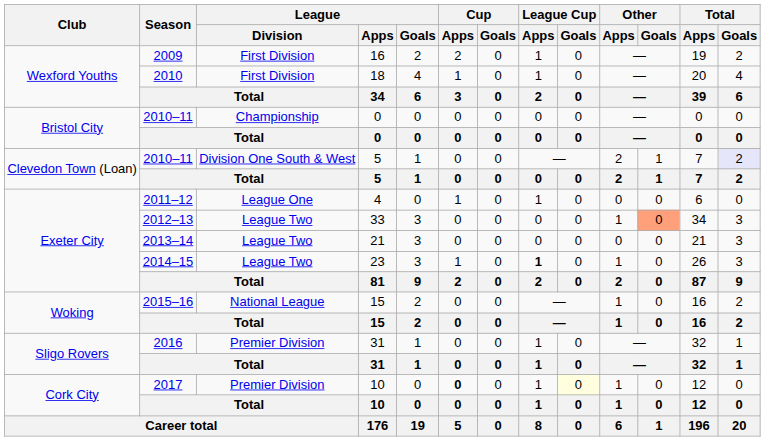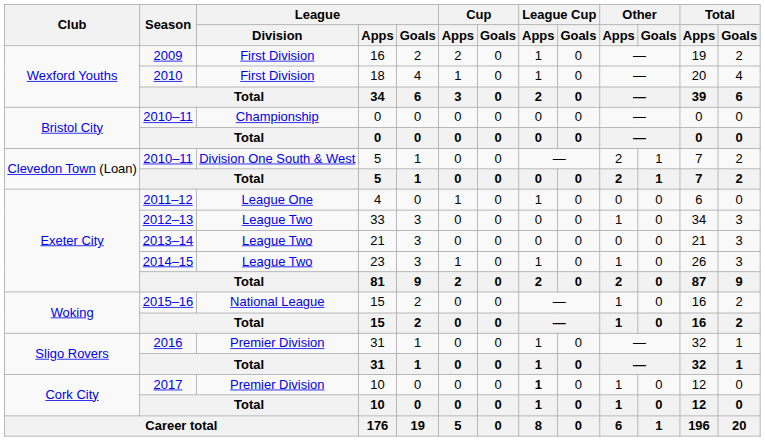(739, 158) lavender background -> (739, 158) no background
(659, 220) lightsalmon background -> (659, 220) no background
(538, 261) bold -> (538, 261) normal
(458, 384) bold -> (458, 384) normal
(538, 384) normal -> (538, 384) bold
(578, 384) lightyellow background -> (578, 384) no background
